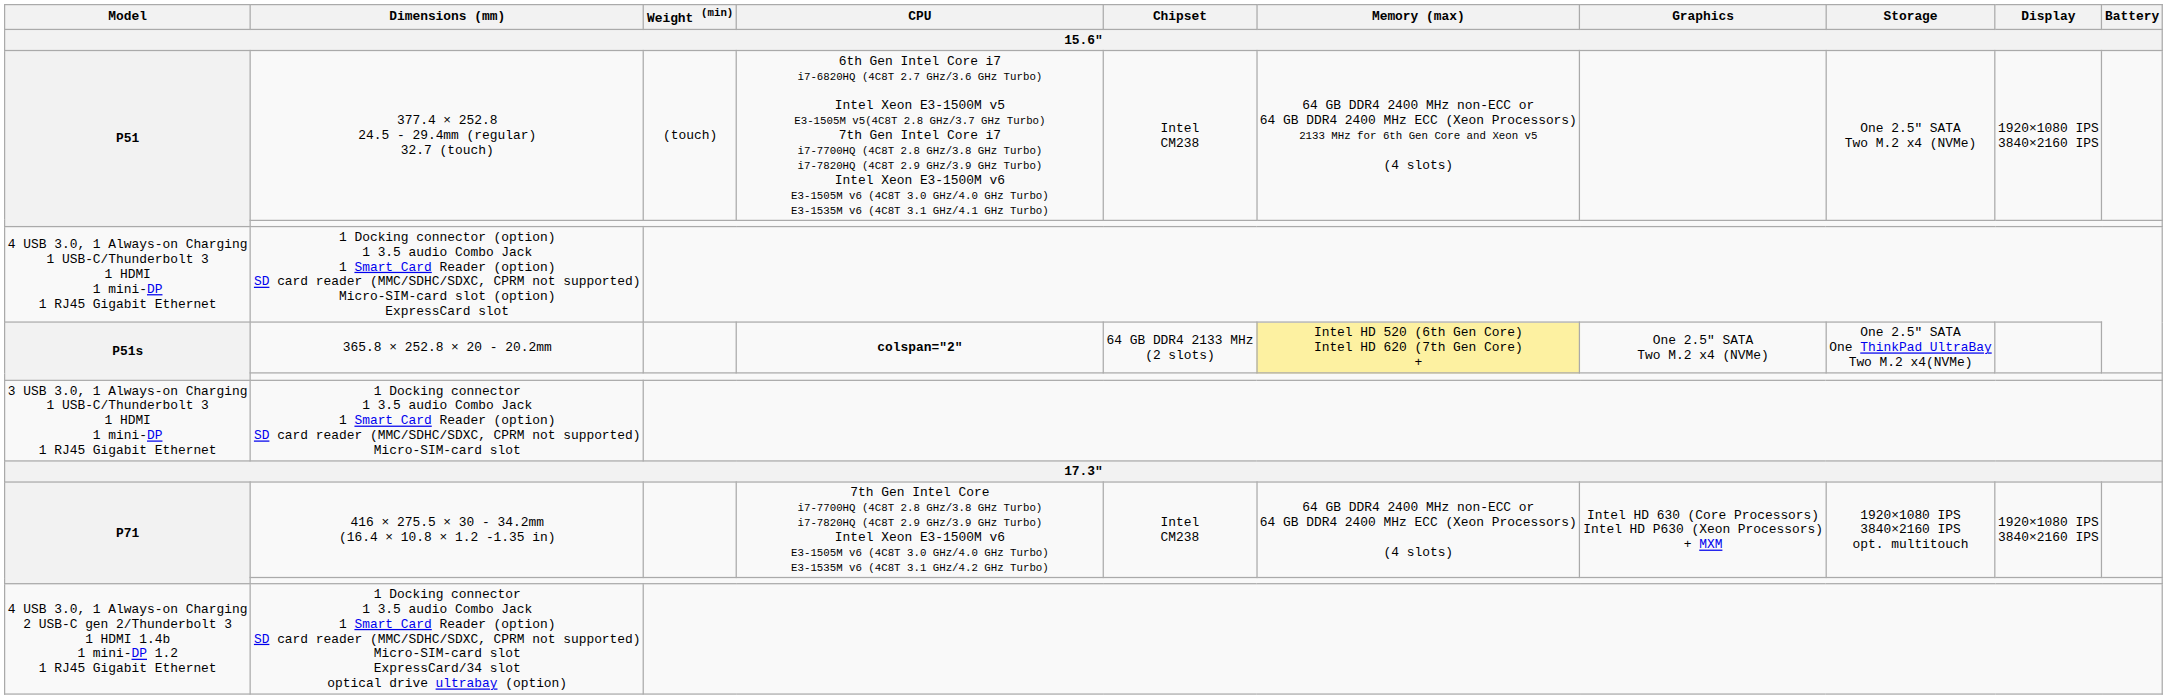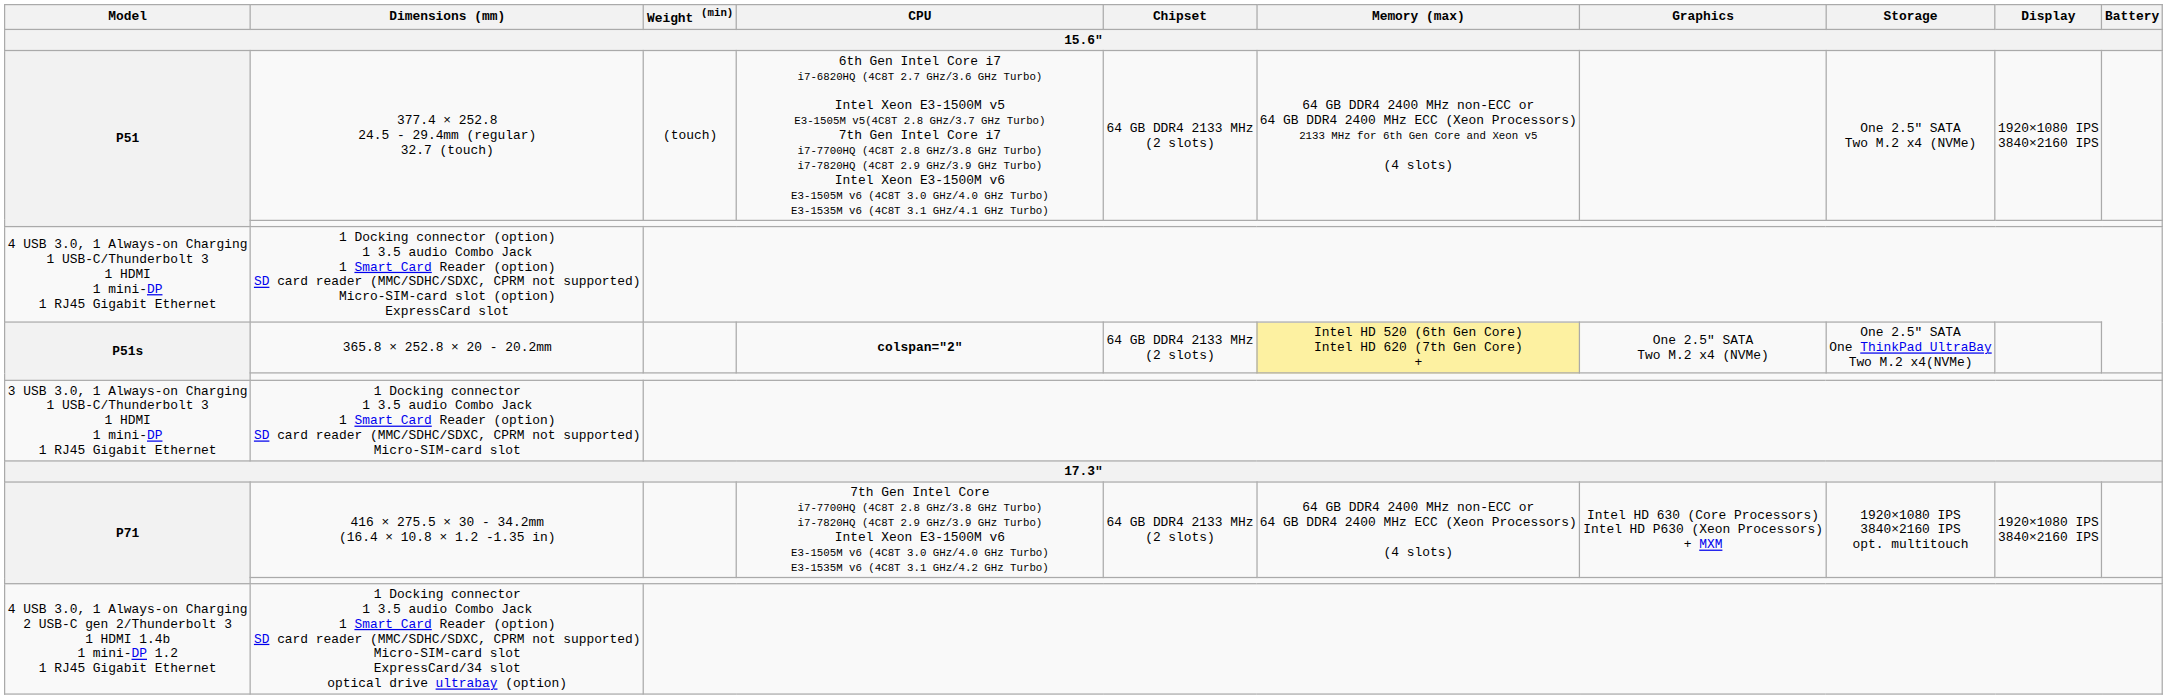(1180, 136) Intel CM238 -> (1180, 136) 64 GB DDR4 2133 MHz (2 slots)
(1180, 530) Intel CM238 -> (1180, 530) 64 GB DDR4 2133 MHz (2 slots)
